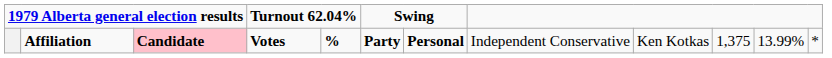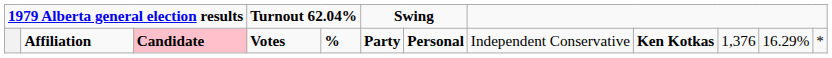(673, 40) normal -> (676, 40) bold
(733, 40) 1,375 -> (738, 40) 1,376
(781, 40) 13.99% -> (786, 40) 16.29%
